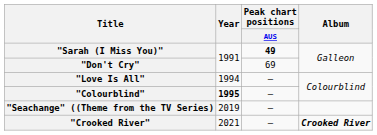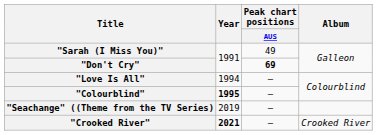(270, 51) bold -> (270, 51) normal
(270, 65) normal -> (270, 65) bold
(229, 123) normal -> (229, 123) bold
(336, 123) bold -> (336, 123) normal
